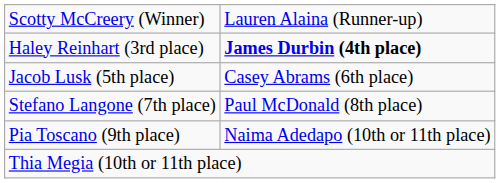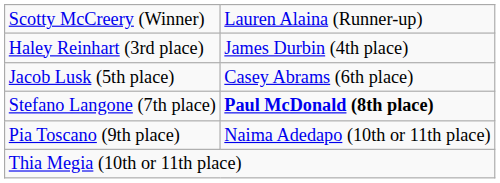(323, 47) bold -> (316, 47) normal
(323, 105) normal -> (329, 105) bold
